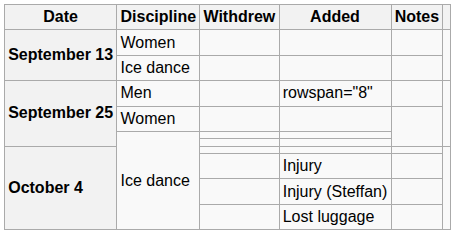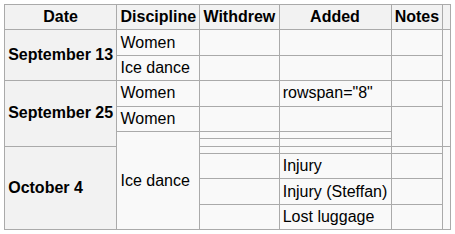(136, 93) Men -> (148, 93) Women
